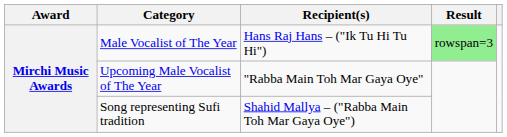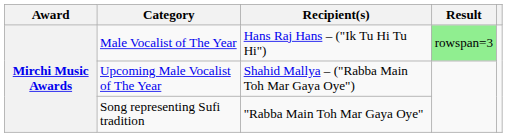(333, 78) "Rabba Main Toh Mar Gaya Oye" -> (326, 78) Shahid Mallya – ("Rabba Main Toh Mar Gaya Oye")
(326, 114) Shahid Mallya – ("Rabba Main Toh Mar Gaya Oye") -> (333, 114) "Rabba Main Toh Mar Gaya Oye"
